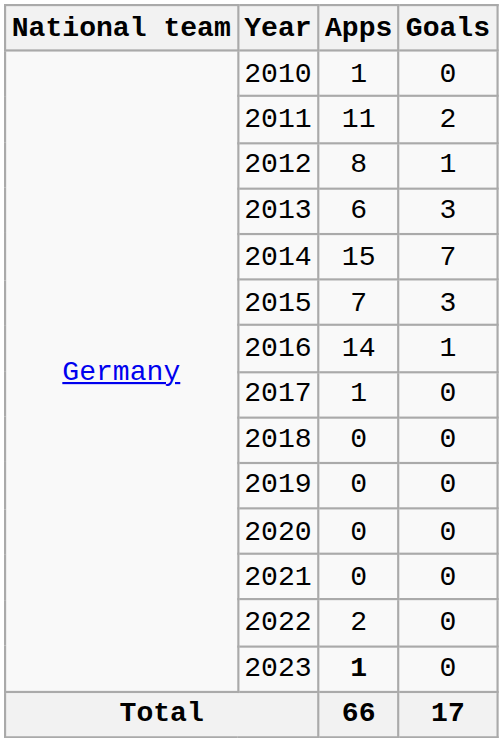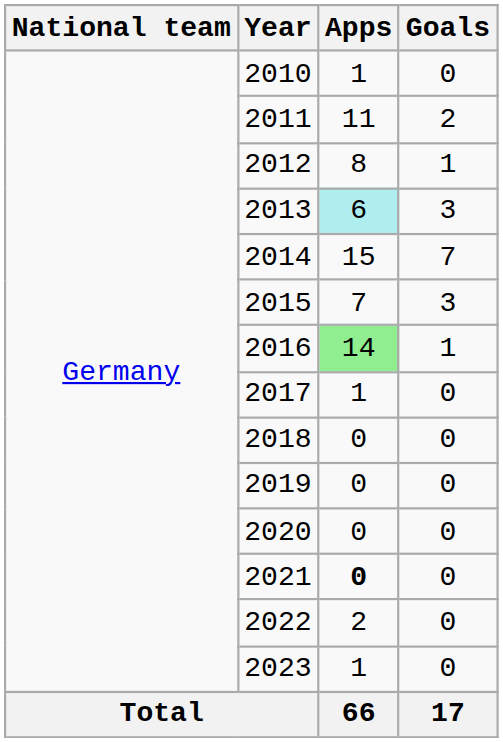(359, 211) no background -> (359, 211) paleturquoise background
(359, 348) no background -> (359, 348) lightgreen background
(359, 577) normal -> (359, 577) bold
(359, 669) bold -> (359, 669) normal
